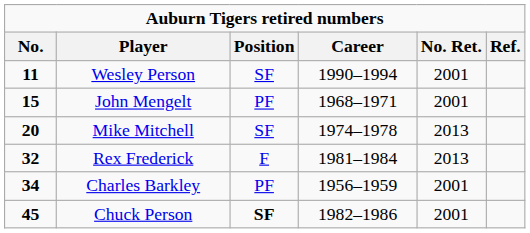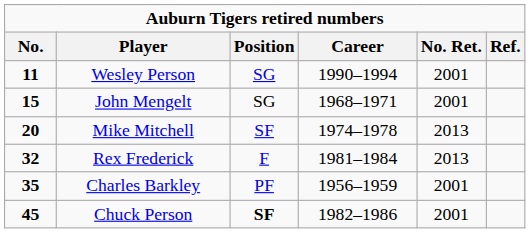(264, 74) SF -> (264, 74) SG
(264, 102) PF -> (264, 102) SG
(31, 185) 34 -> (31, 185) 35
